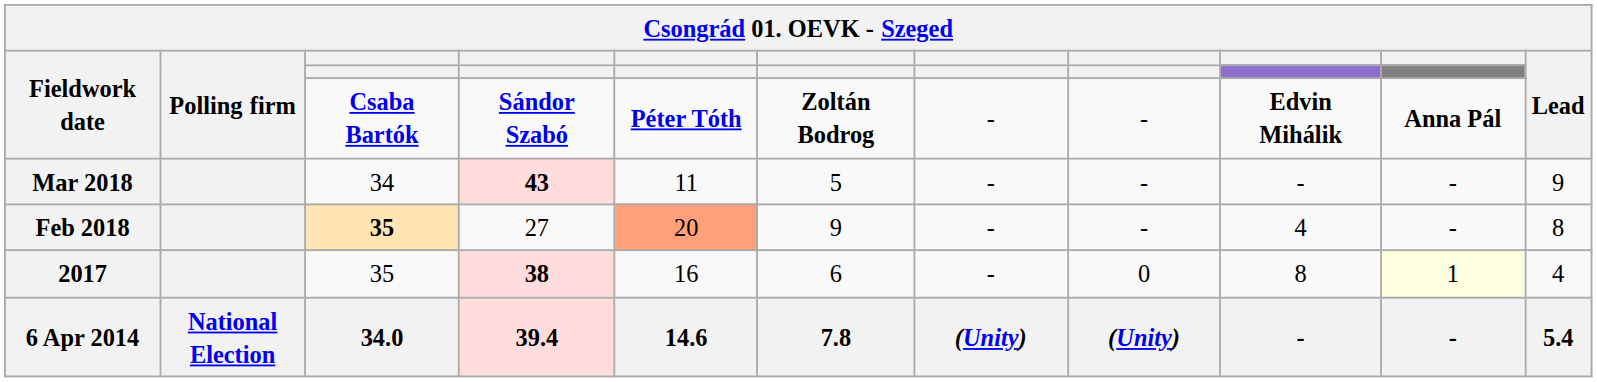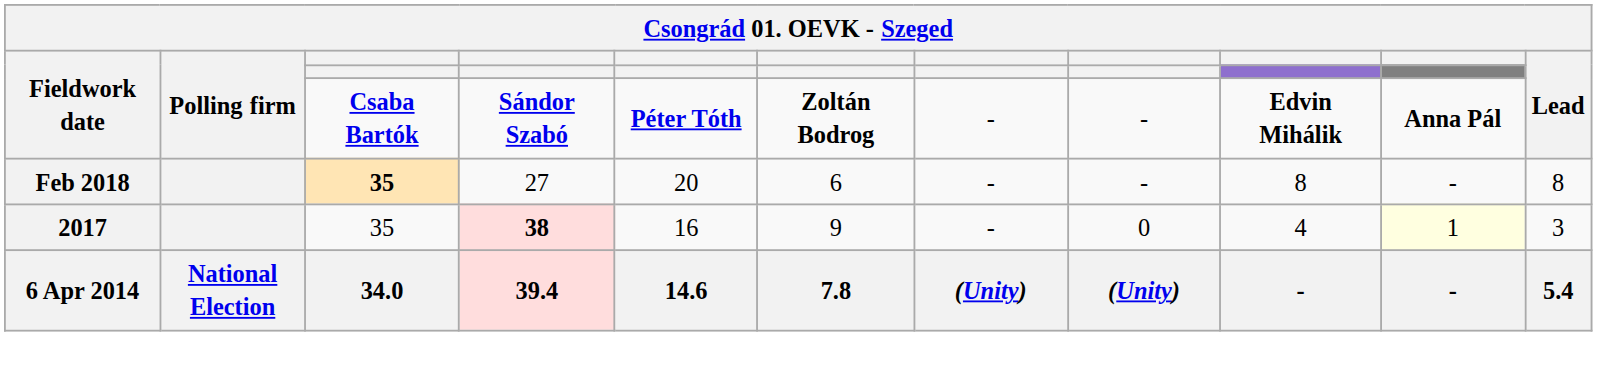- row: (83, 182)
(686, 228) lightsalmon background -> (686, 182) no background
(836, 228) 9 -> (836, 182) 6
(1301, 228) 4 -> (1301, 182) 8
(836, 275) 6 -> (836, 228) 9
(1301, 275) 8 -> (1301, 228) 4
(1558, 275) 4 -> (1558, 228) 3
